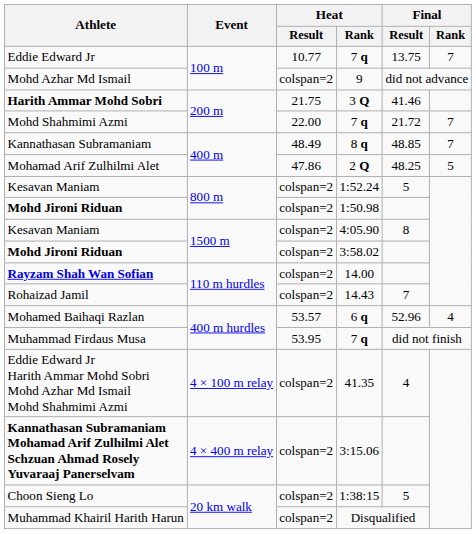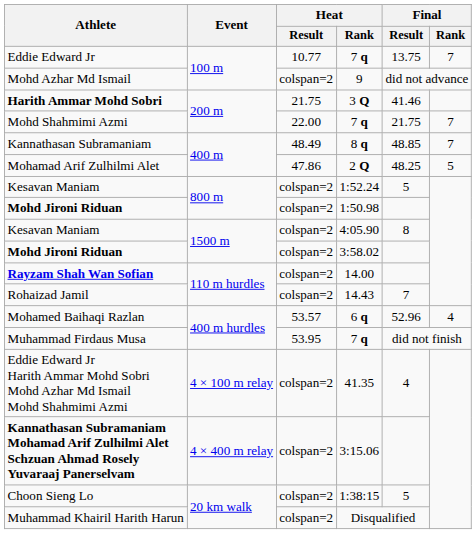(406, 122) 21.72 -> (406, 122) 21.75
